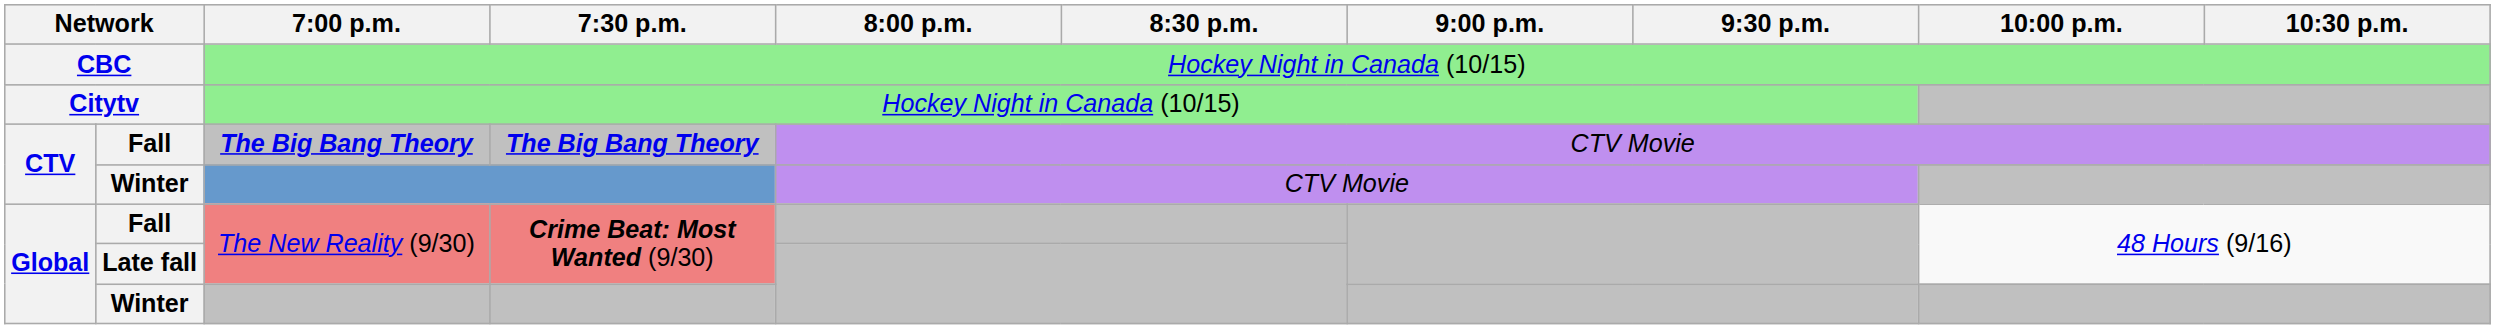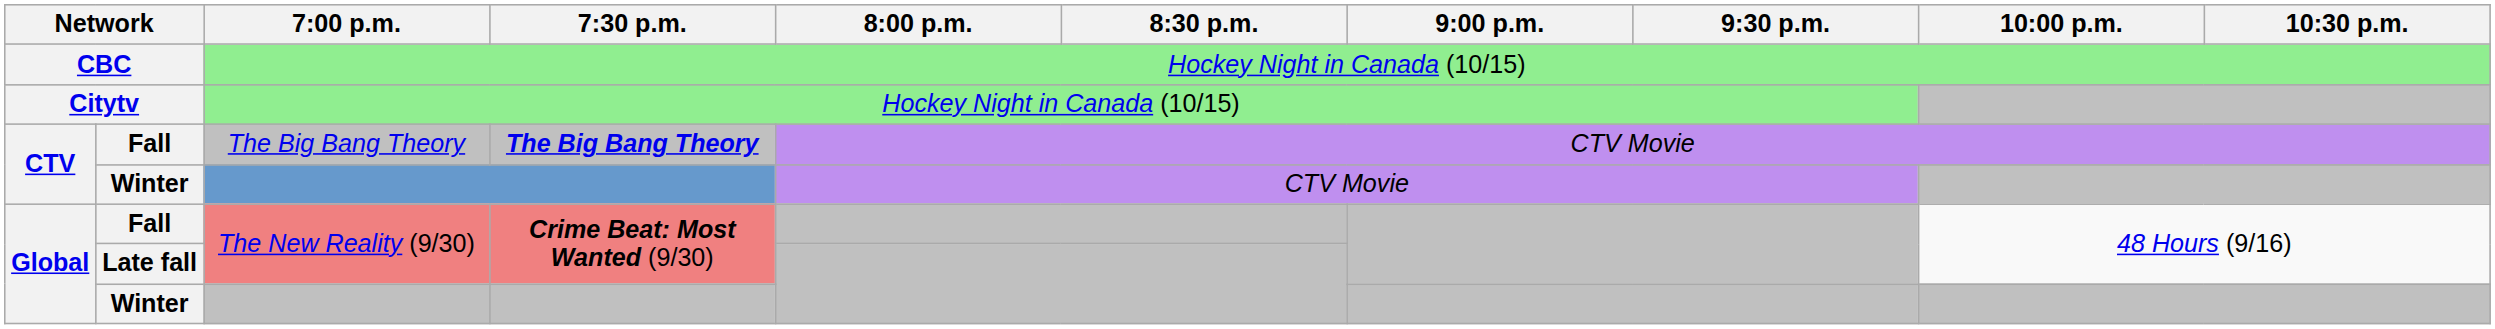(346, 143) bold -> (346, 143) normal
